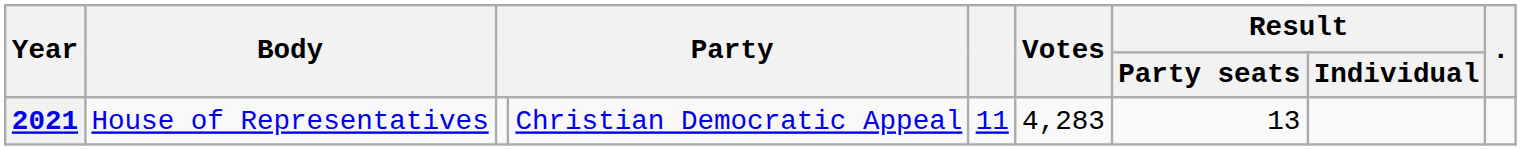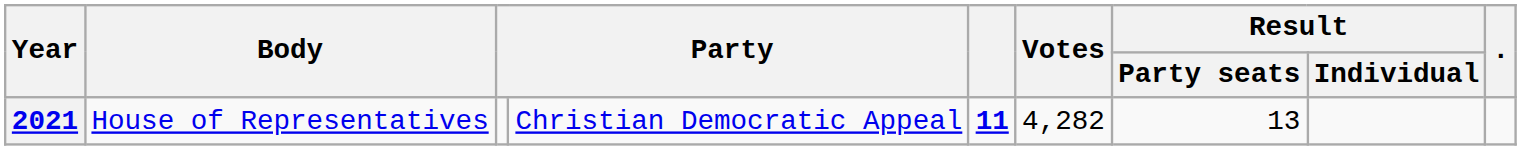(992, 121) normal -> (992, 121) bold
(1064, 121) 4,283 -> (1064, 121) 4,282
